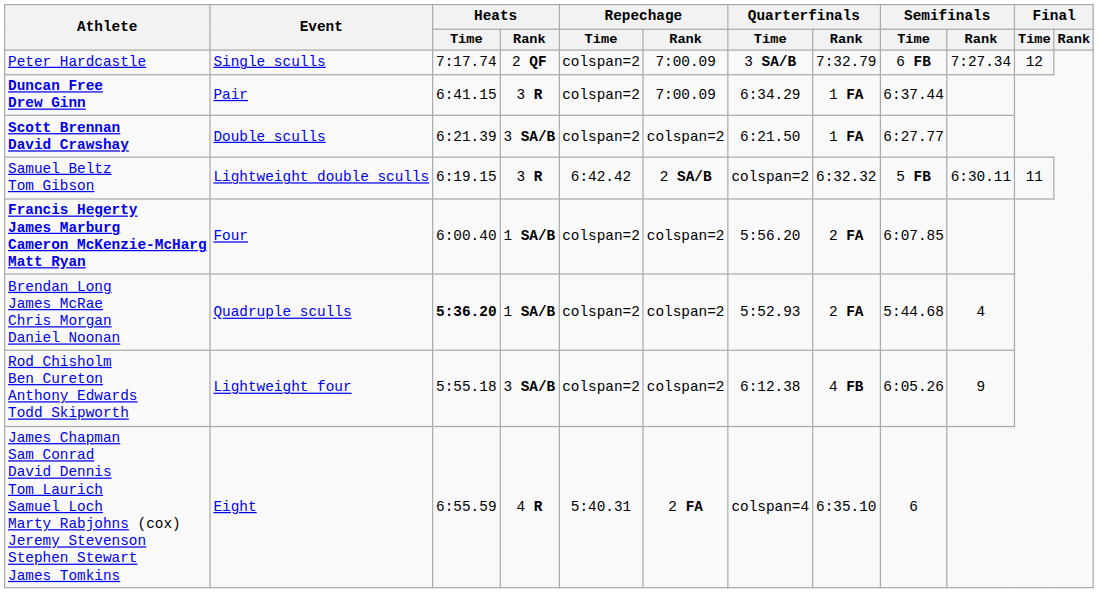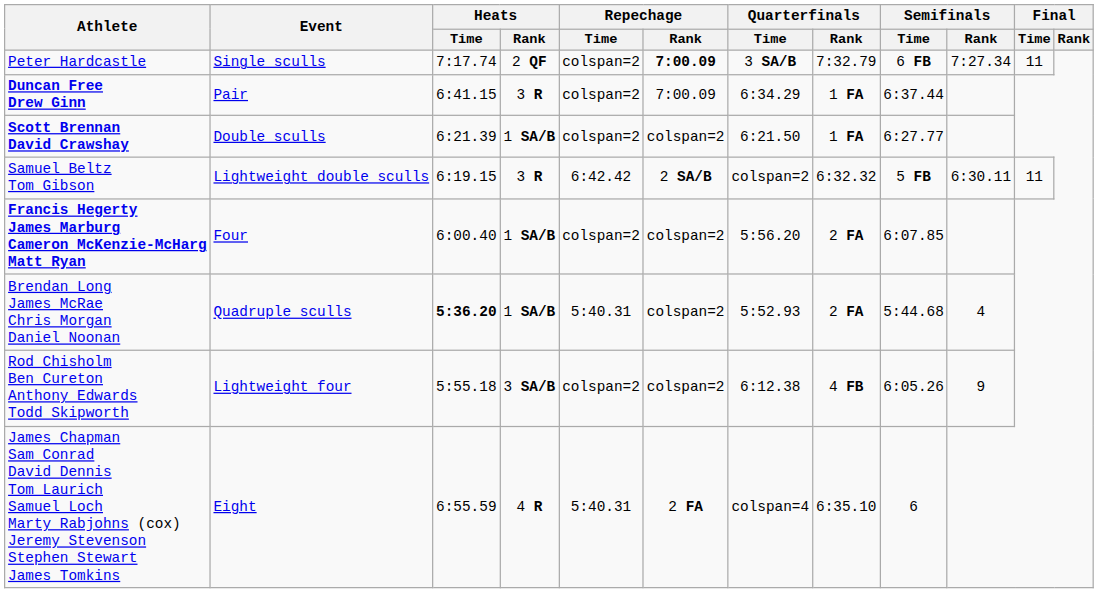(686, 62) normal -> (686, 62) bold
(1034, 62) 12 -> (1034, 62) 11
(529, 136) 3 SA/B -> (529, 136) 1 SA/B
(601, 312) colspan=2 -> (601, 312) 5:40.31
